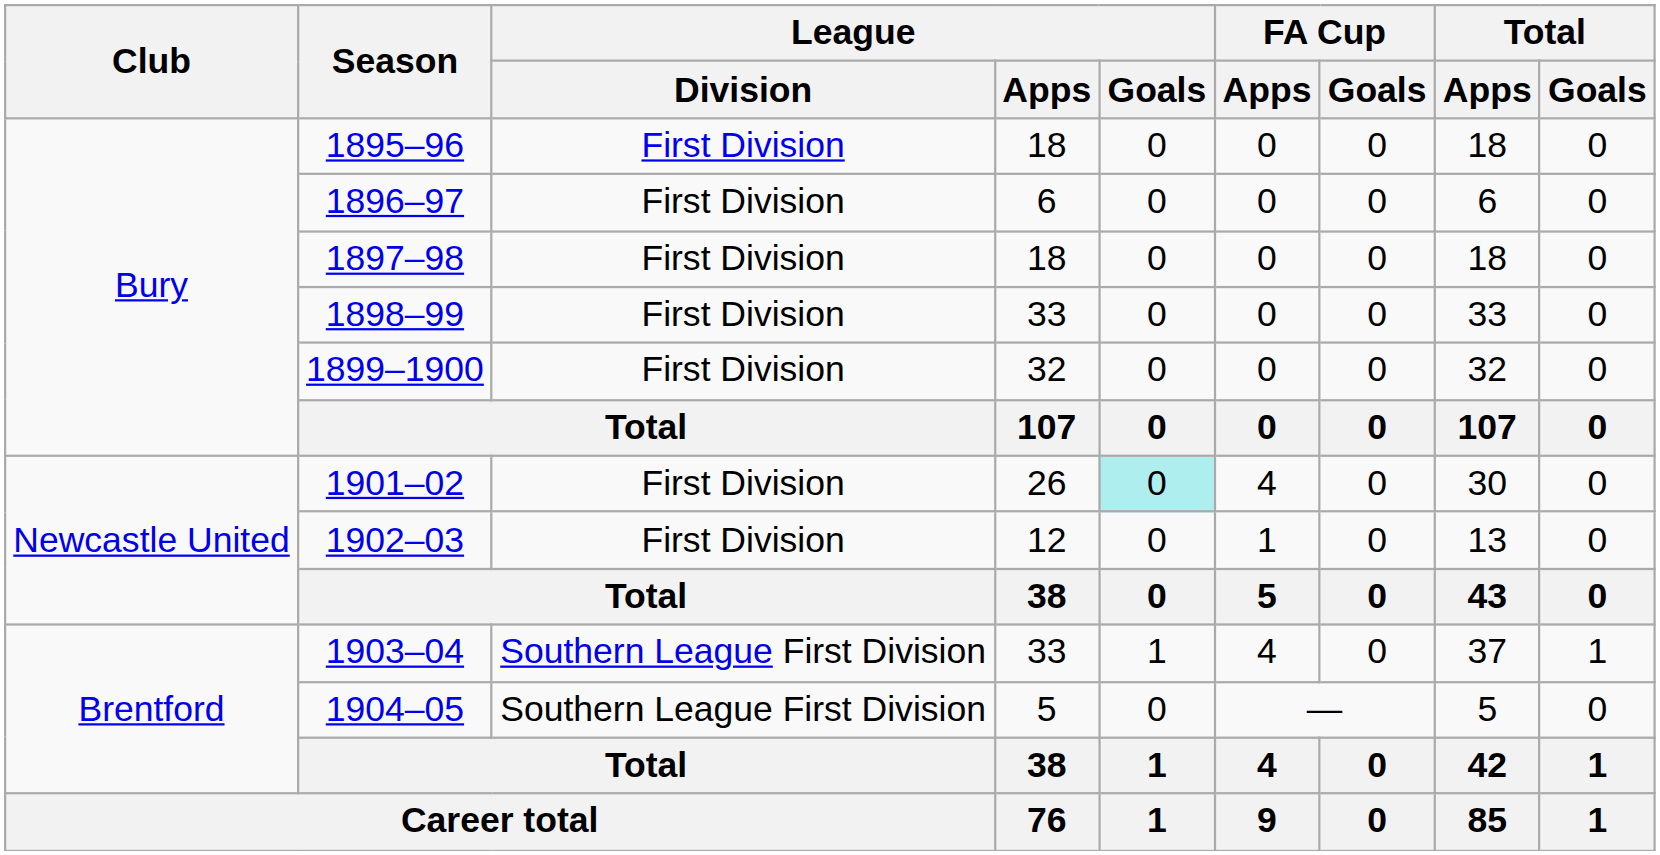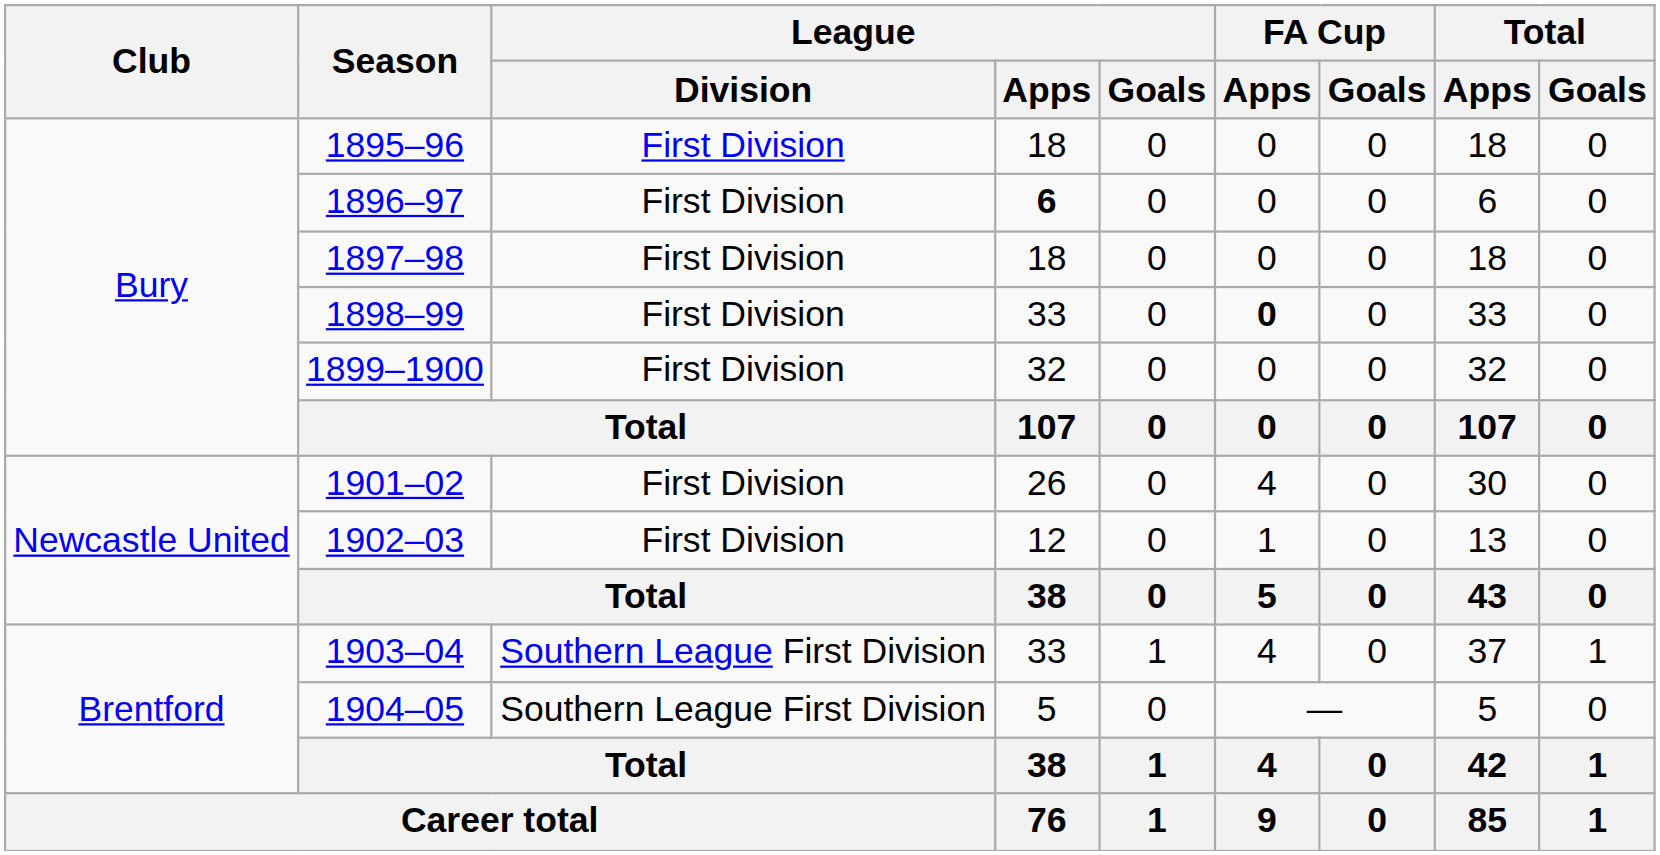(1047, 201) normal -> (1047, 201) bold
(1267, 314) normal -> (1267, 314) bold
(1157, 483) paleturquoise background -> (1157, 483) no background
